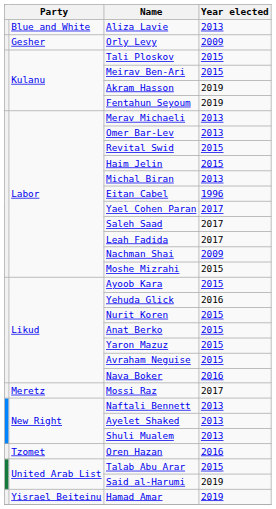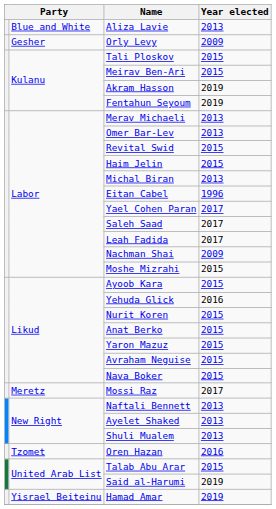(212, 376) 2016 -> (212, 376) 2015
